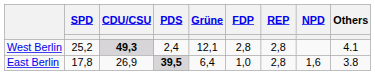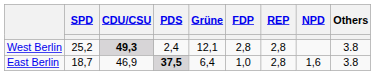(351, 48) 4.1 -> (351, 48) 3.8
(82, 63) 17,8 -> (82, 63) 18,7
(127, 63) 26,9 -> (127, 63) 46,9
(171, 63) 39,5 -> (171, 63) 37,5
